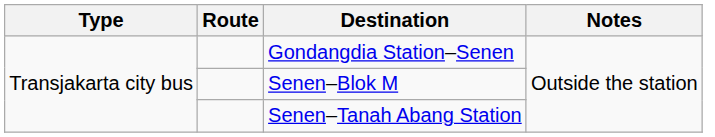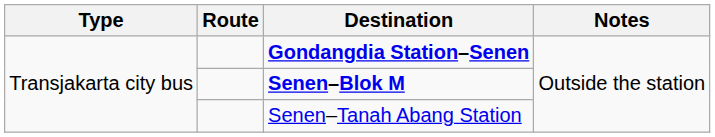(391, 52) normal -> (399, 52) bold
(333, 83) normal -> (336, 83) bold
